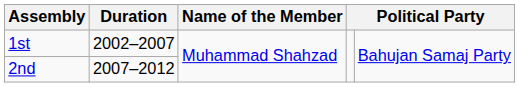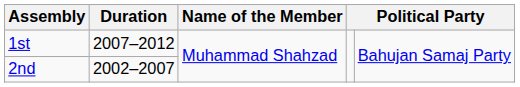(134, 43) 2002–2007 -> (134, 43) 2007–2012
(134, 69) 2007–2012 -> (134, 69) 2002–2007
